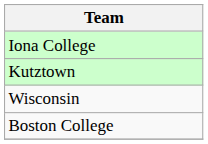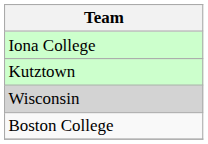(44, 98) no background -> (44, 98) lightgrey background
